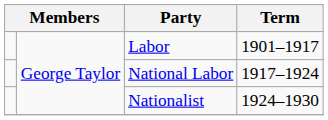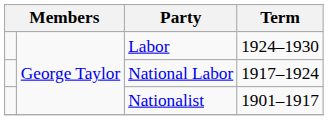(280, 45) 1901–1917 -> (280, 45) 1924–1930
(280, 100) 1924–1930 -> (280, 100) 1901–1917
